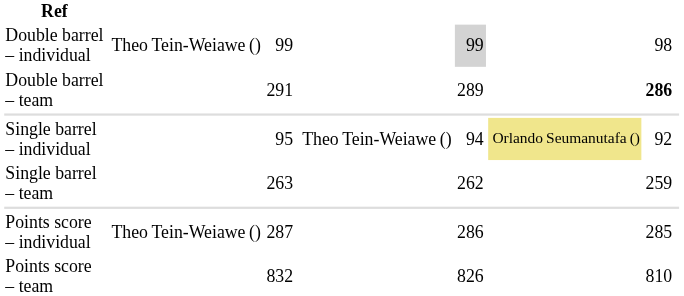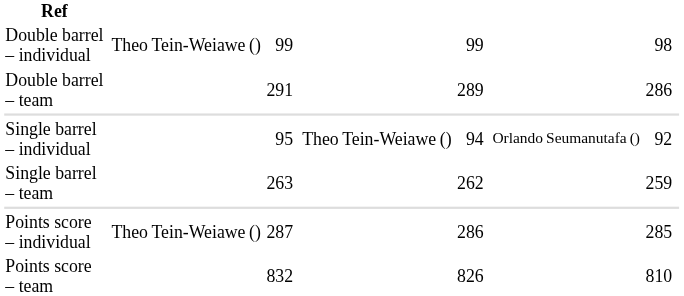(475, 45) lightgrey background -> (475, 45) no background
(659, 90) bold -> (659, 90) normal
(565, 138) khaki background -> (565, 138) no background
